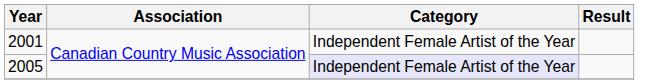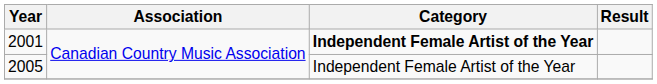(444, 41) normal -> (453, 41) bold
(444, 66) lavender background -> (444, 66) no background
